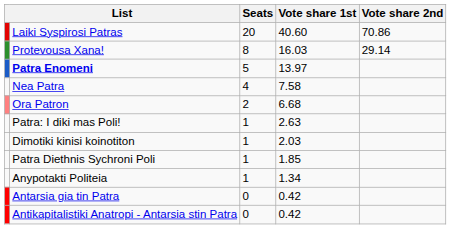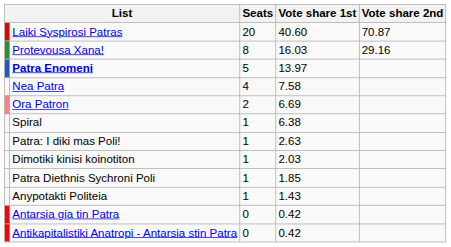(376, 31) 70.86 -> (376, 31) 70.87
(376, 50) 29.14 -> (376, 50) 29.16
(290, 104) 6.68 -> (290, 104) 6.69
+ row: (27, 123)
(290, 178) 1.34 -> (290, 196) 1.43
